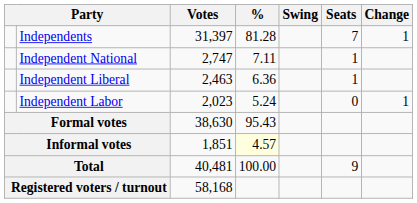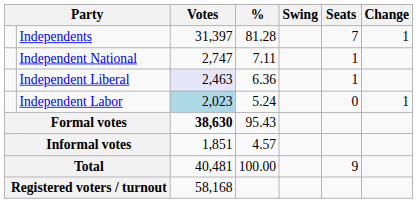(217, 79) no background -> (217, 79) lavender background
(217, 101) no background -> (217, 101) lightblue background
(214, 123) normal -> (214, 123) bold
(264, 144) lightyellow background -> (264, 144) no background
